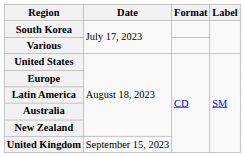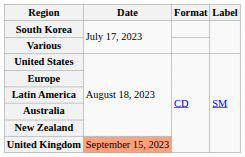(128, 144) no background -> (128, 144) lightsalmon background
